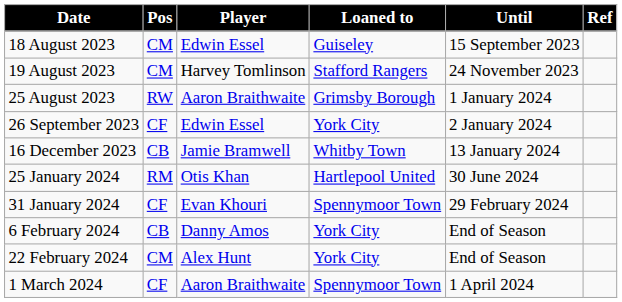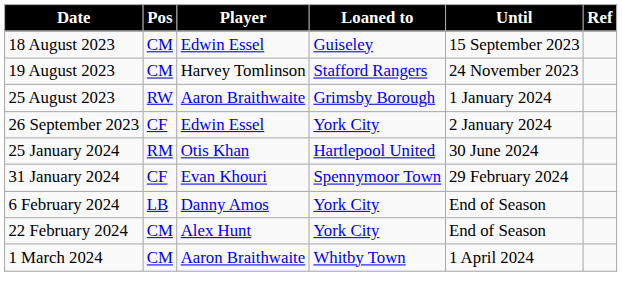- row: (72, 151)
(158, 230) CB -> (158, 204) LB
(157, 284) CF -> (160, 257) CM
(377, 284) Spennymoor Town -> (360, 257) Whitby Town
